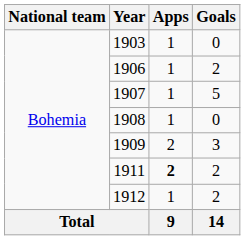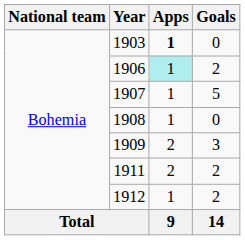(171, 42) normal -> (171, 42) bold
(171, 68) no background -> (171, 68) paleturquoise background
(171, 171) bold -> (171, 171) normal
